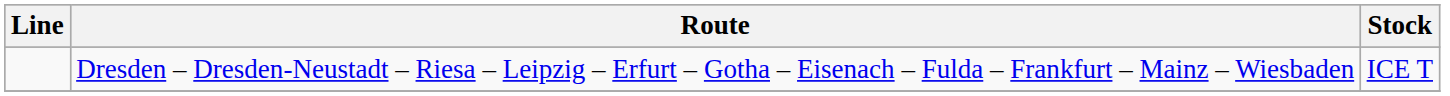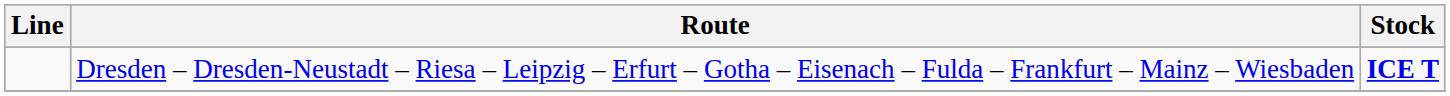(1400, 68) normal -> (1403, 68) bold
